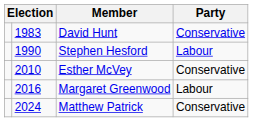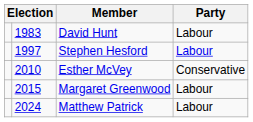(210, 32) Conservative -> (194, 32) Labour
(28, 51) 1990 -> (28, 51) 1997
(28, 88) 2016 -> (28, 88) 2015
(210, 107) Conservative -> (194, 107) Labour
